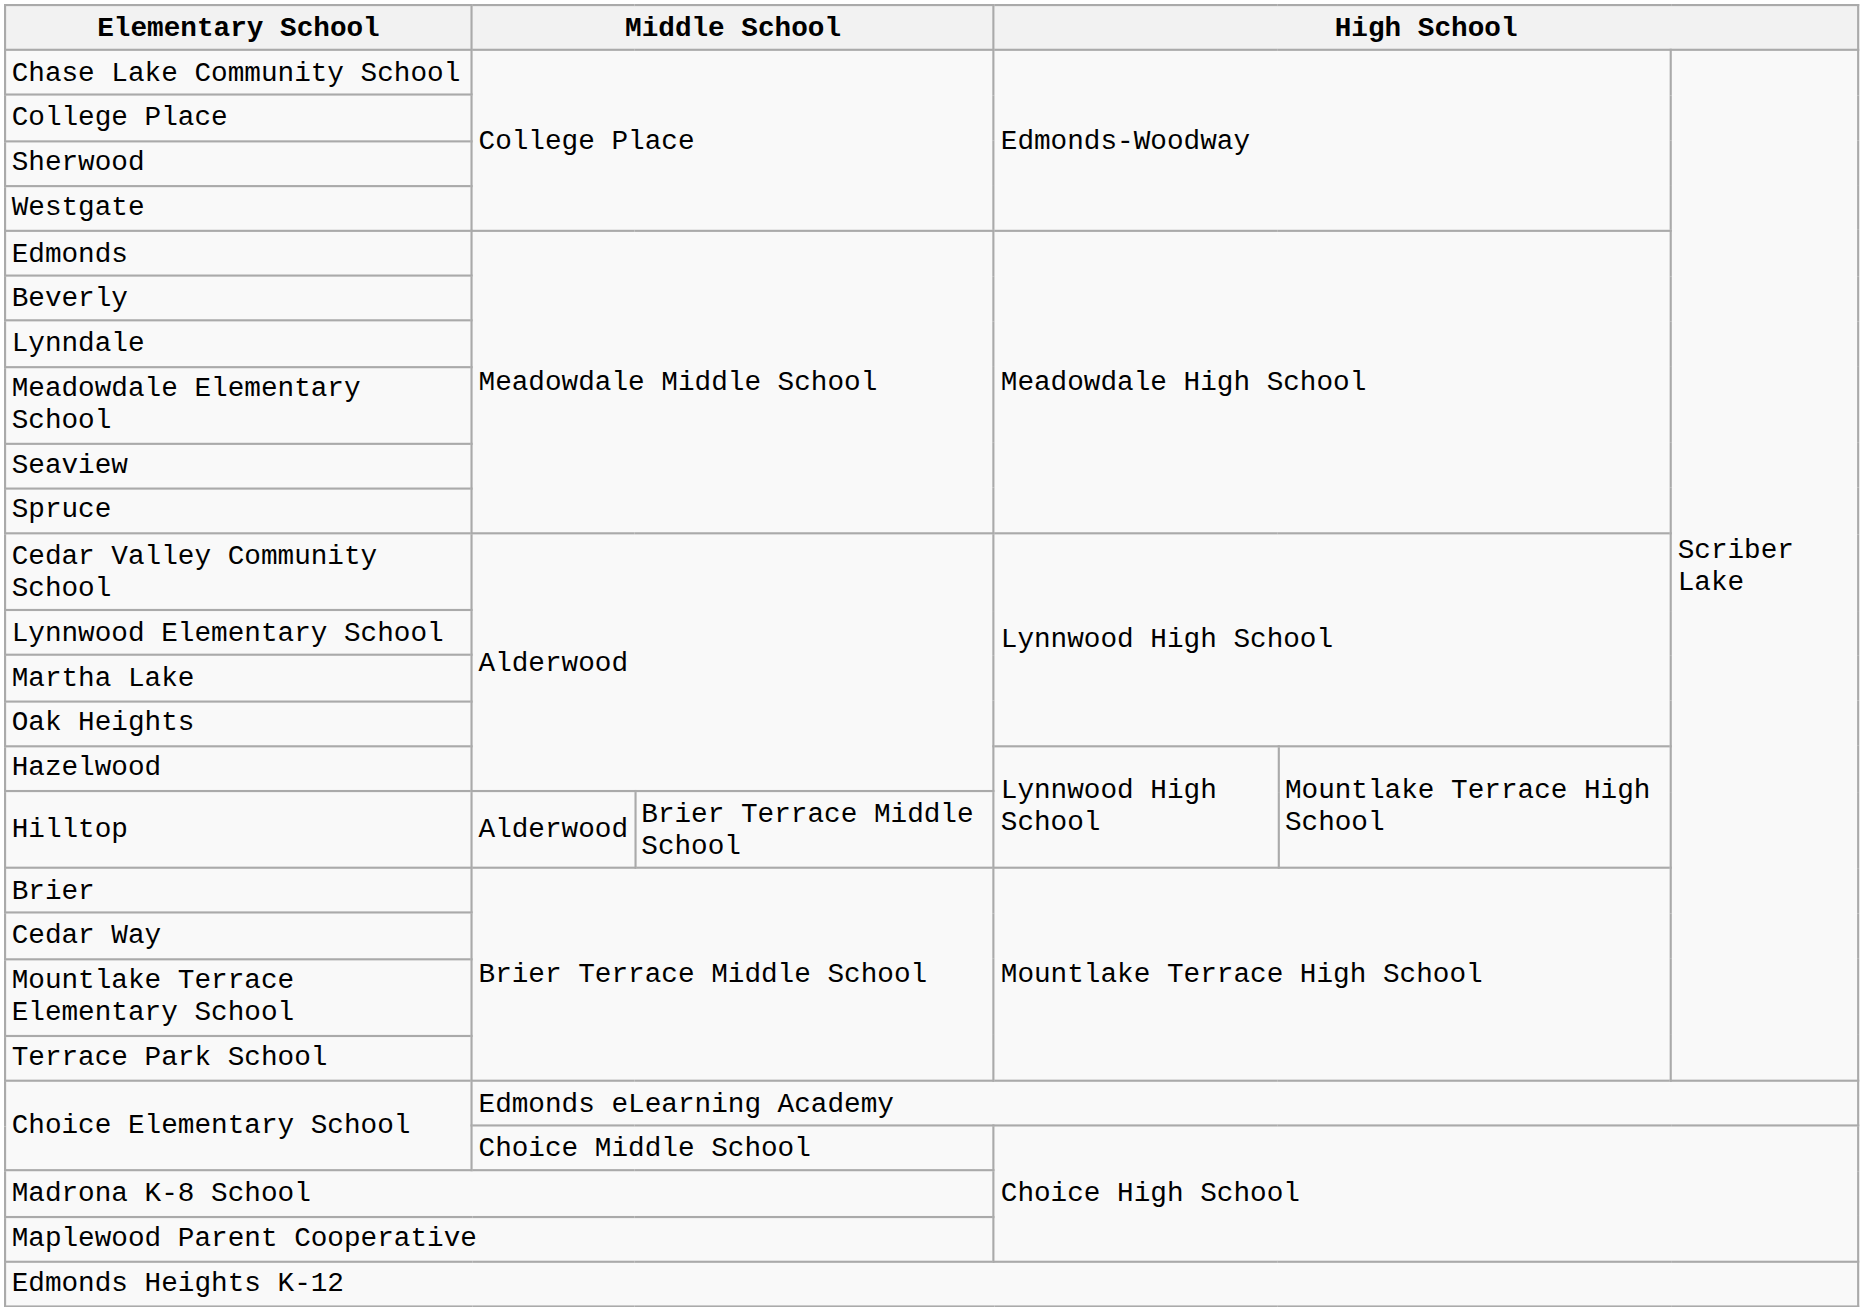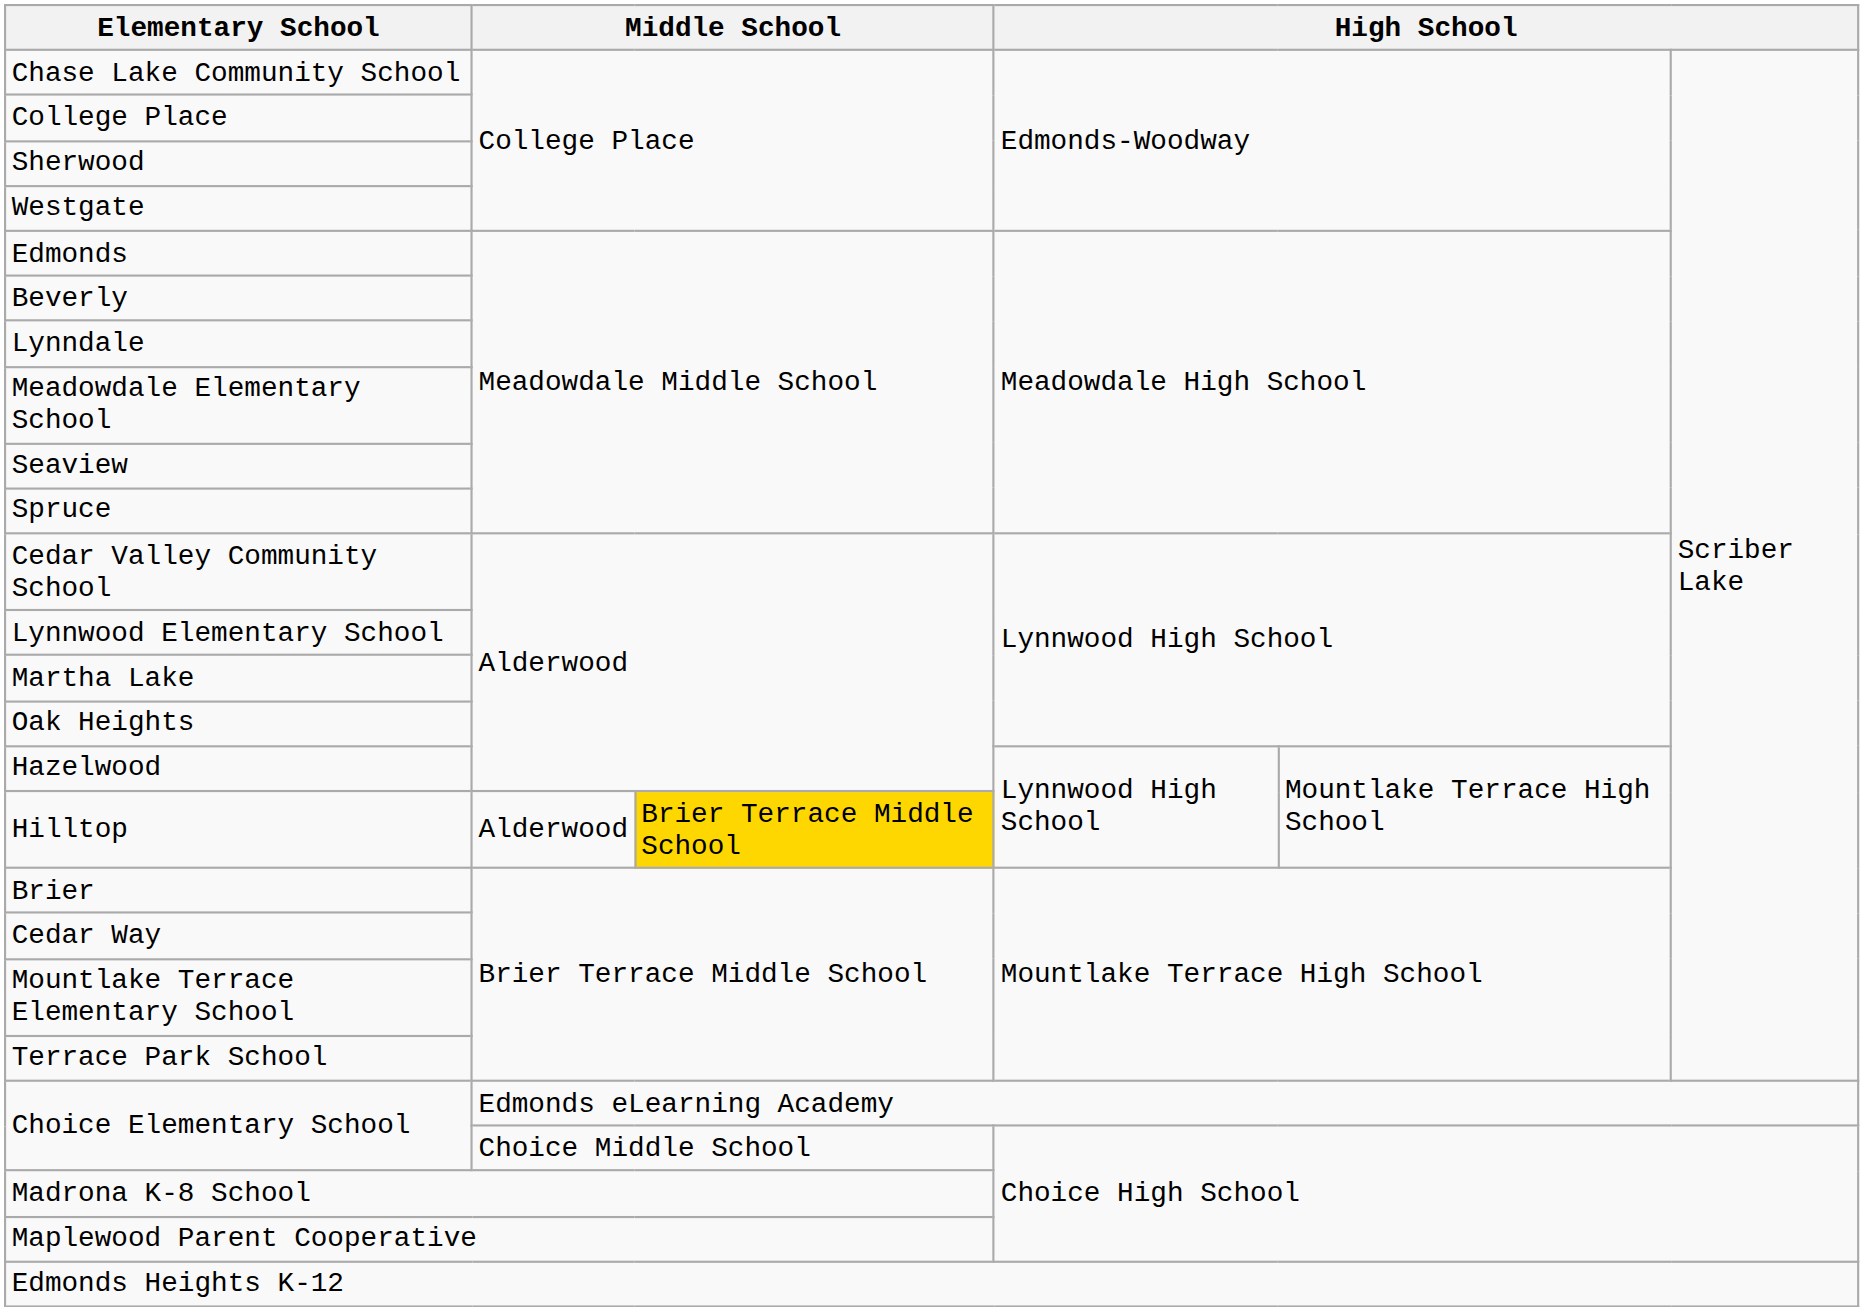(807, 830) no background -> (807, 830) gold background
